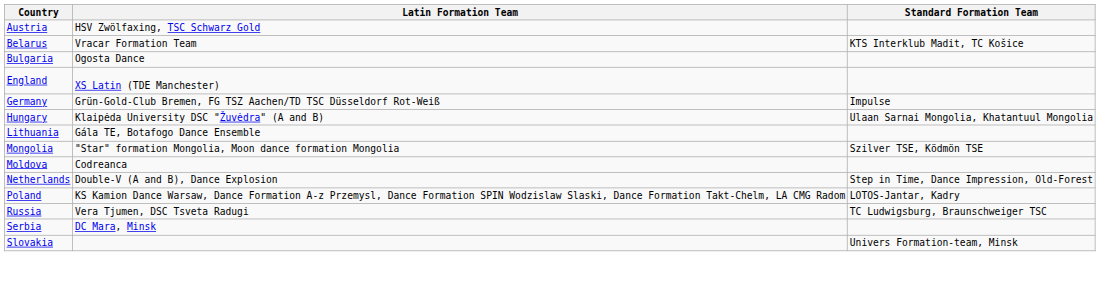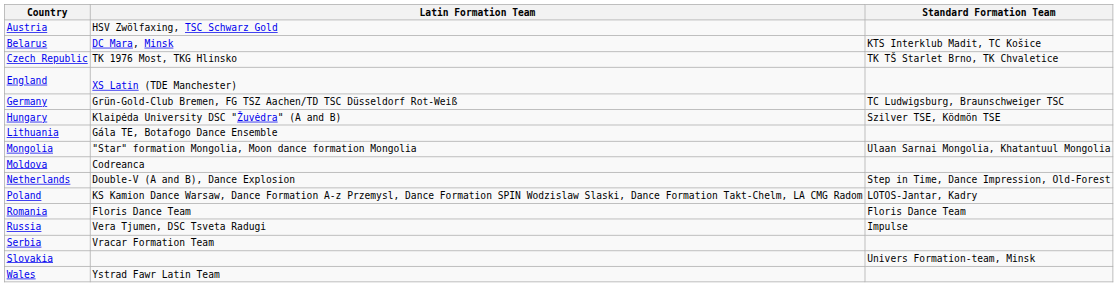(136, 44) Vracar Formation Team -> (133, 44) DC Mara, Minsk
- row: (30, 59)
+ row: (47, 59)
(870, 102) Impulse -> (966, 102) TC Ludwigsburg, Braunschweiger TSC
(971, 117) Ulaan Sarnai Mongolia, Khatantuul Mongolia -> (934, 117) Szilver TSE, Ködmön TSE
(916, 149) Szilver TSE, Ködmön TSE -> (989, 149) Ulaan Sarnai Mongolia, Khatantuul Mongolia
+ row: (27, 211)
(948, 211) TC Ludwigsburg, Braunschweiger TSC -> (887, 227) Impulse
(115, 227) DC Mara, Minsk -> (153, 243) Vracar Formation Team
+ row: (21, 274)
